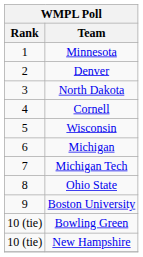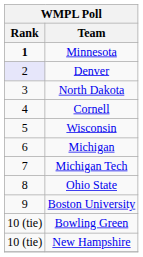(25, 52) normal -> (25, 52) bold
(25, 71) no background -> (25, 71) lavender background
